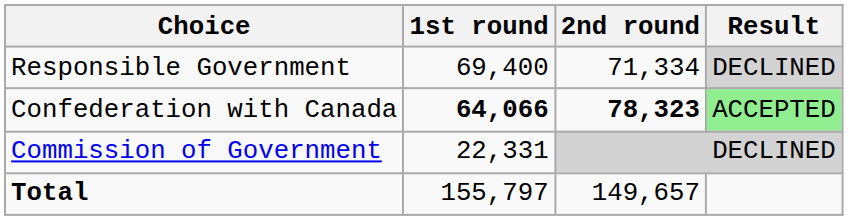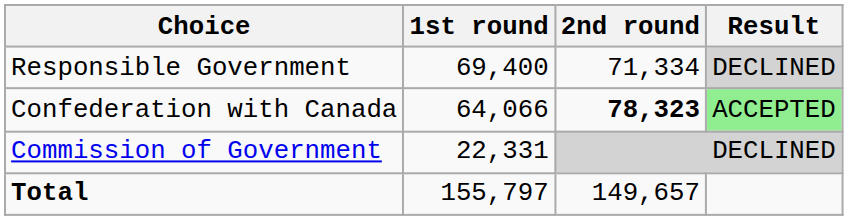(502, 110) bold -> (502, 110) normal
